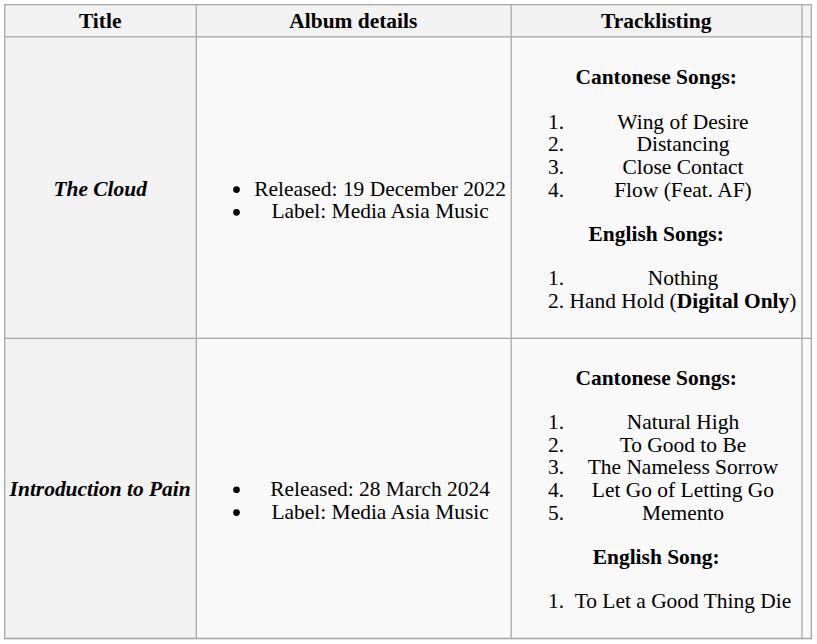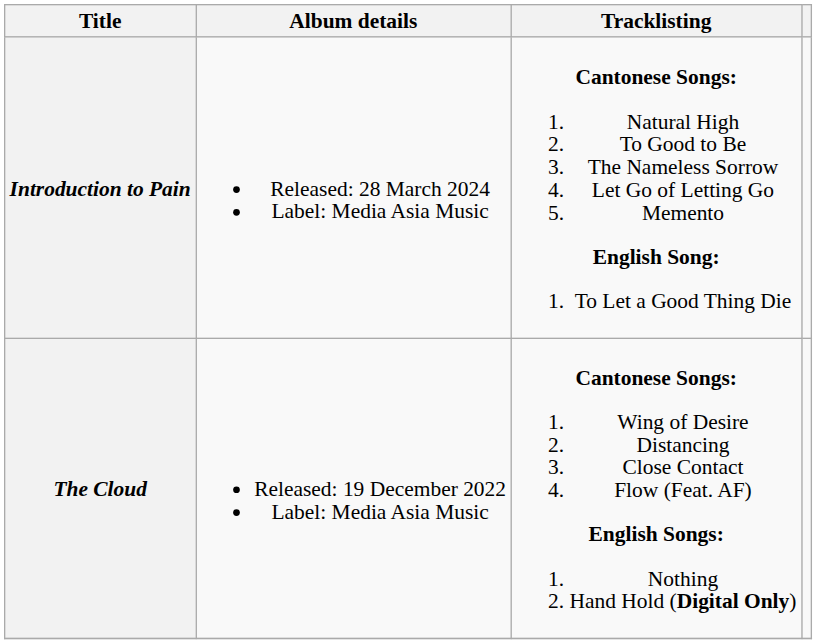rows swapped: (100, 188) <-> (100, 488)
